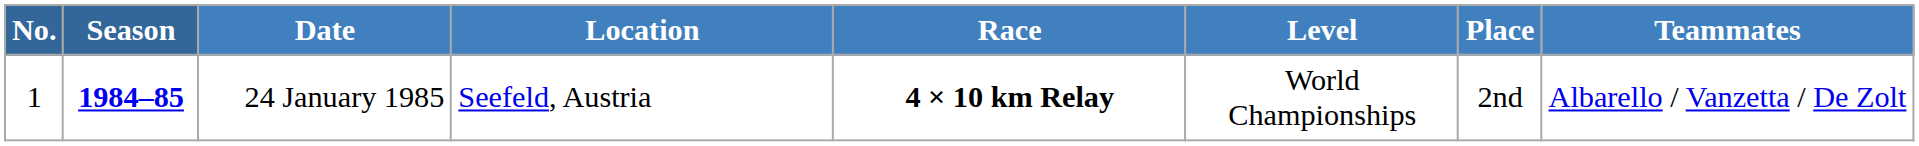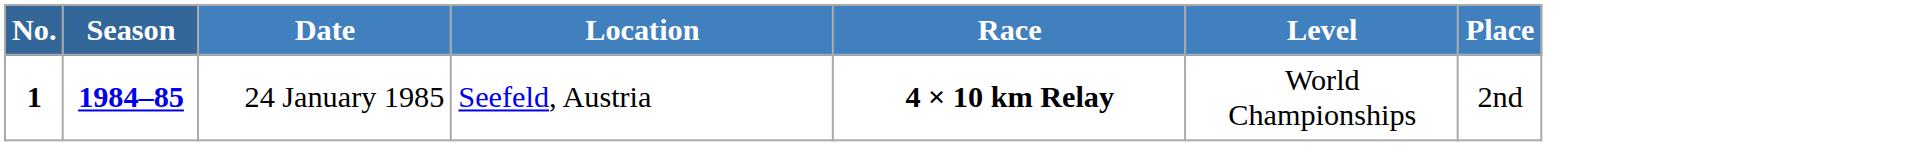- column: (1727, 29)
(34, 97) normal -> (34, 97) bold
